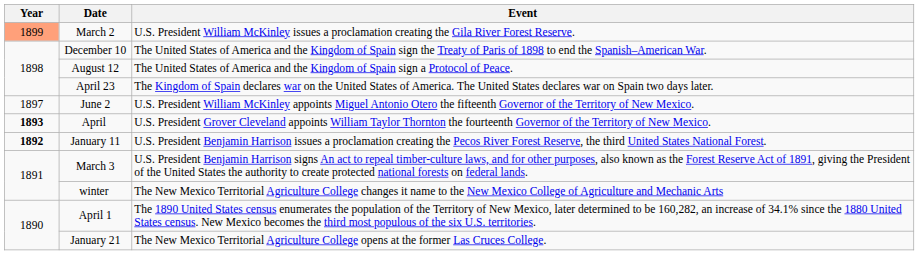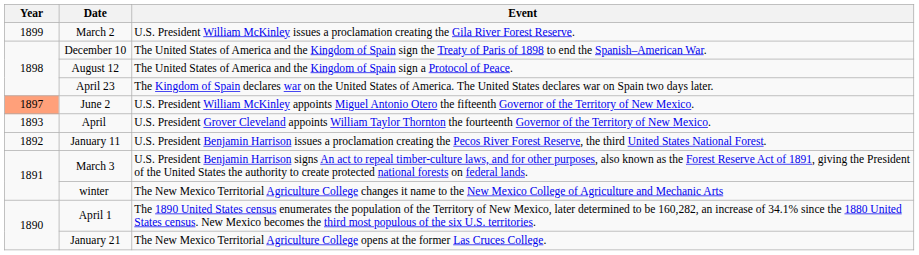(32, 31) lightsalmon background -> (32, 31) no background
(32, 104) no background -> (32, 104) lightsalmon background
(32, 123) bold -> (32, 123) normal
(32, 141) bold -> (32, 141) normal
